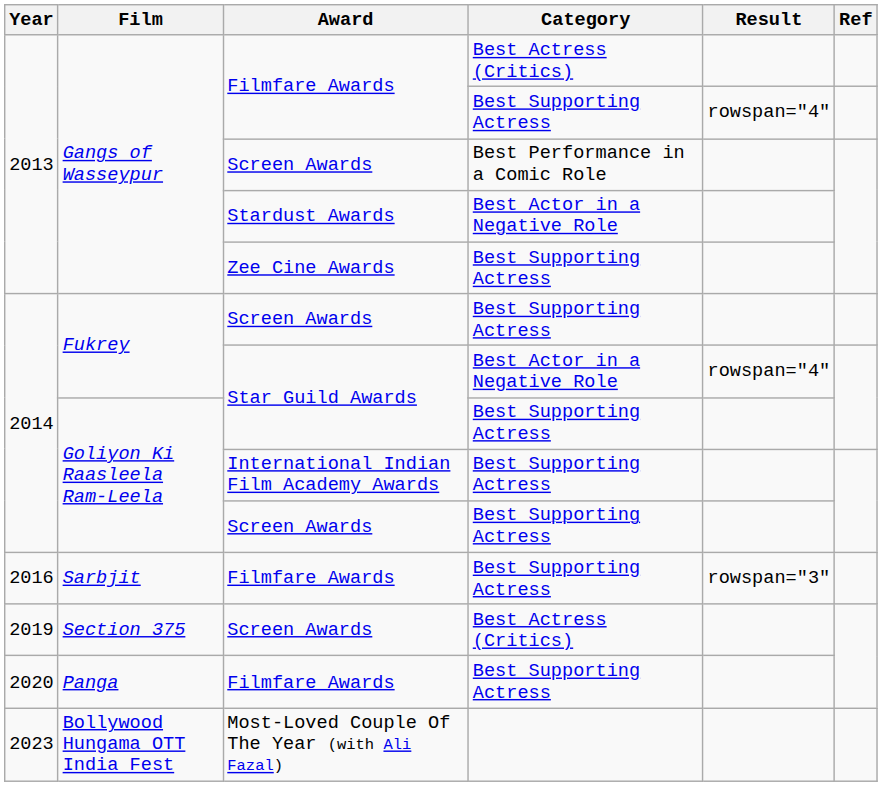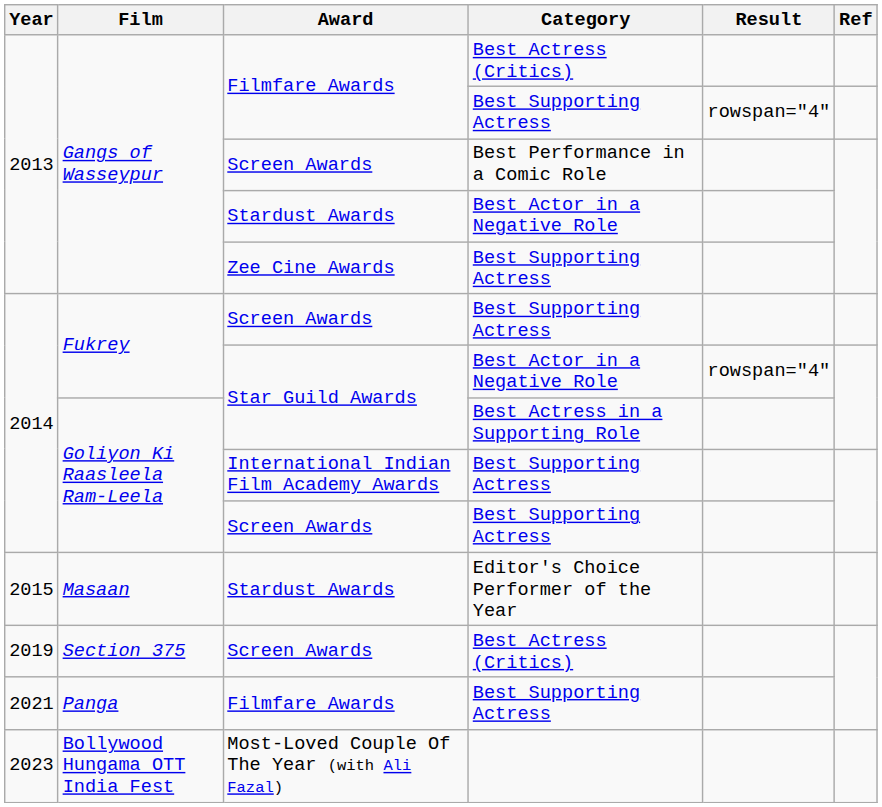(556, 423) Best Supporting Actress -> (568, 423) Best Actress in a Supporting Role
+ row: (96, 589)
- row: (102, 578)
(31, 682) 2020 -> (31, 703) 2021
